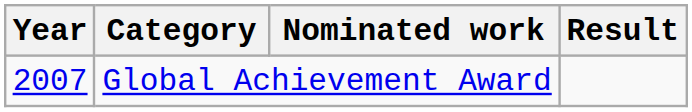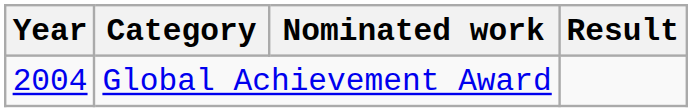(50, 81) 2007 -> (50, 81) 2004
